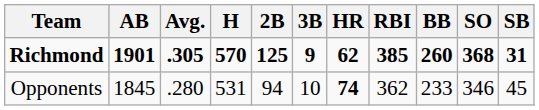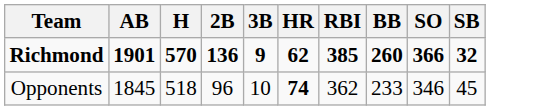- column: (185, 21)
(272, 54) 125 -> (222, 54) 136
(478, 54) 368 -> (428, 54) 366
(517, 54) 31 -> (467, 54) 32
(231, 88) 531 -> (181, 88) 518
(272, 88) 94 -> (222, 88) 96
